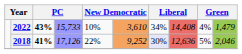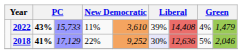(93, 27) 10% -> (92, 27) 11%
(159, 27) 34% -> (159, 27) 39%
(68, 41) 17,126 -> (68, 41) 17,129
